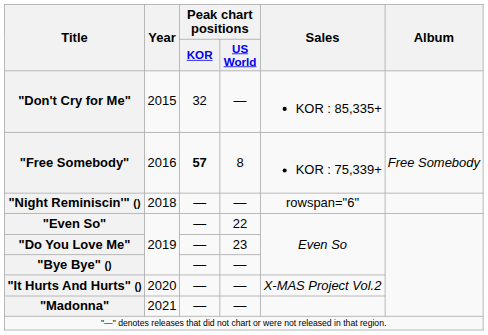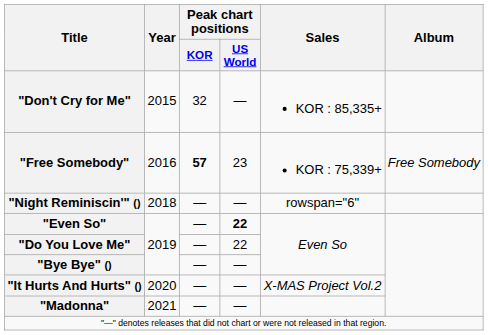(240, 162) 8 -> (240, 162) 23
(240, 223) normal -> (240, 223) bold
(240, 244) 23 -> (240, 244) 22
